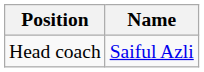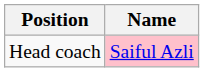(152, 50) no background -> (152, 50) pink background
